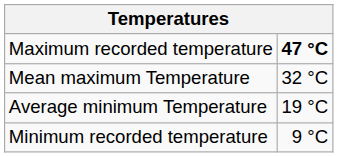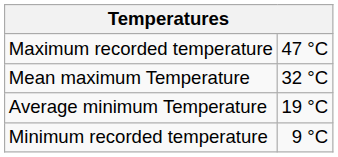(305, 48) bold -> (305, 48) normal
